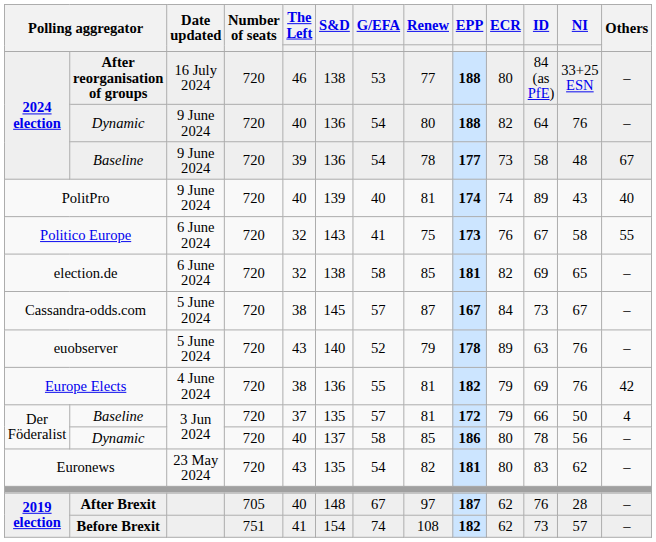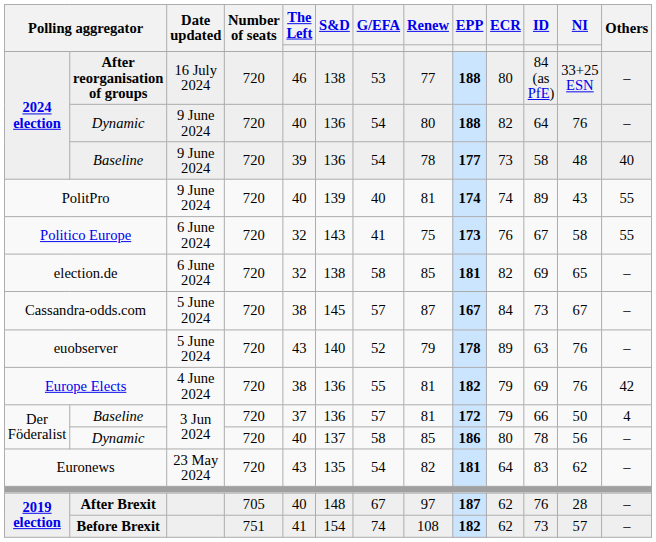(627, 160) 67 -> (627, 160) 40
(627, 198) 40 -> (627, 198) 55
(334, 415) 135 -> (334, 415) 136
(505, 467) 80 -> (505, 467) 64
